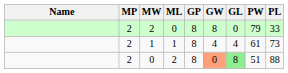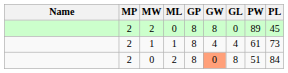(256, 28) 79 -> (256, 28) 89
(275, 28) 33 -> (275, 28) 45
(235, 60) lightgreen background -> (235, 60) no background
(275, 60) 88 -> (275, 60) 84
